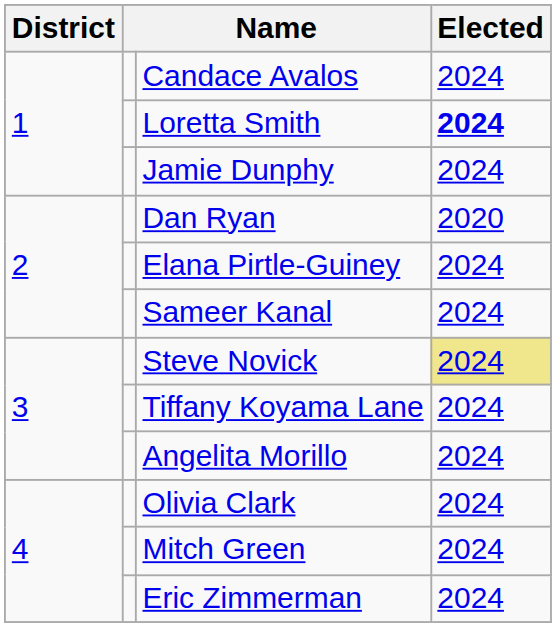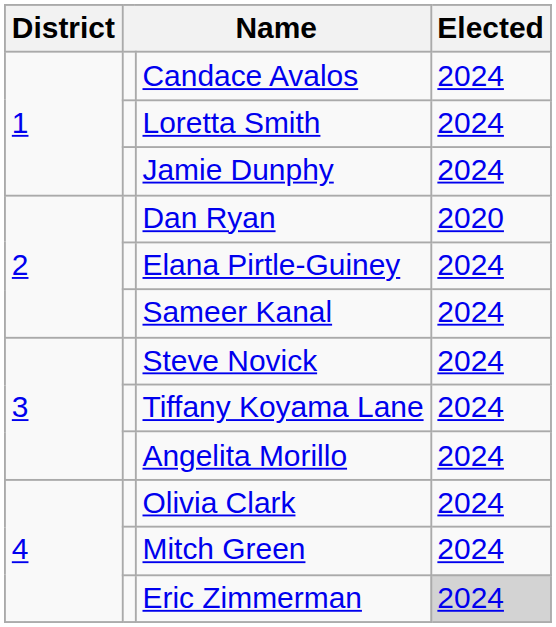(471, 123) bold -> (471, 123) normal
(471, 360) khaki background -> (471, 360) no background
(471, 597) no background -> (471, 597) lightgrey background
